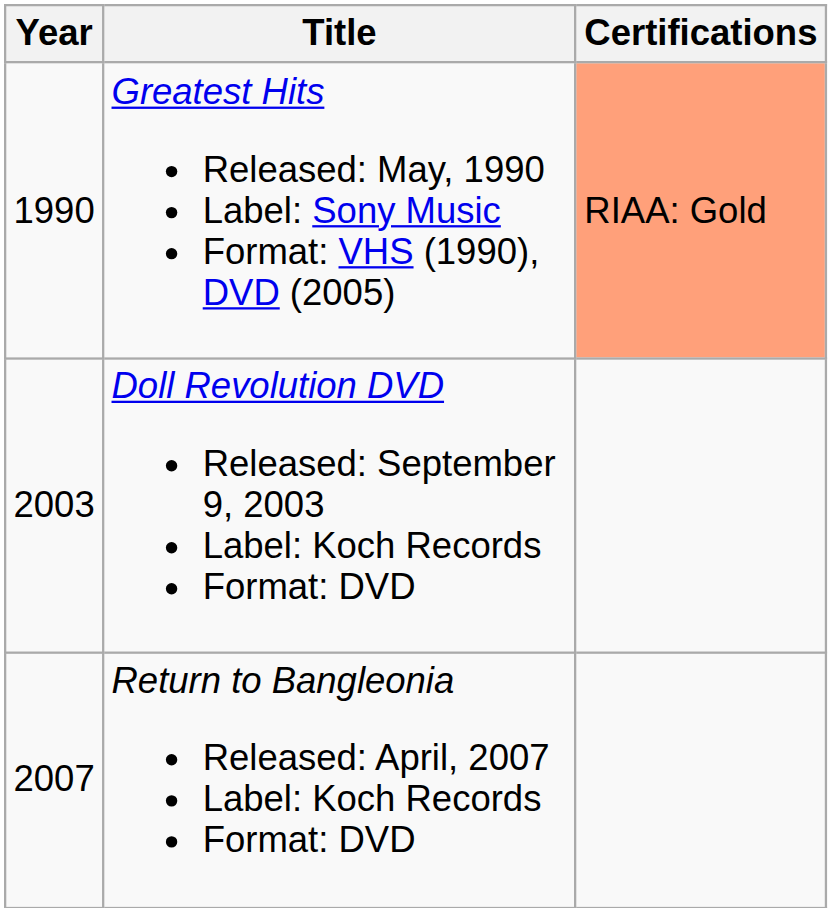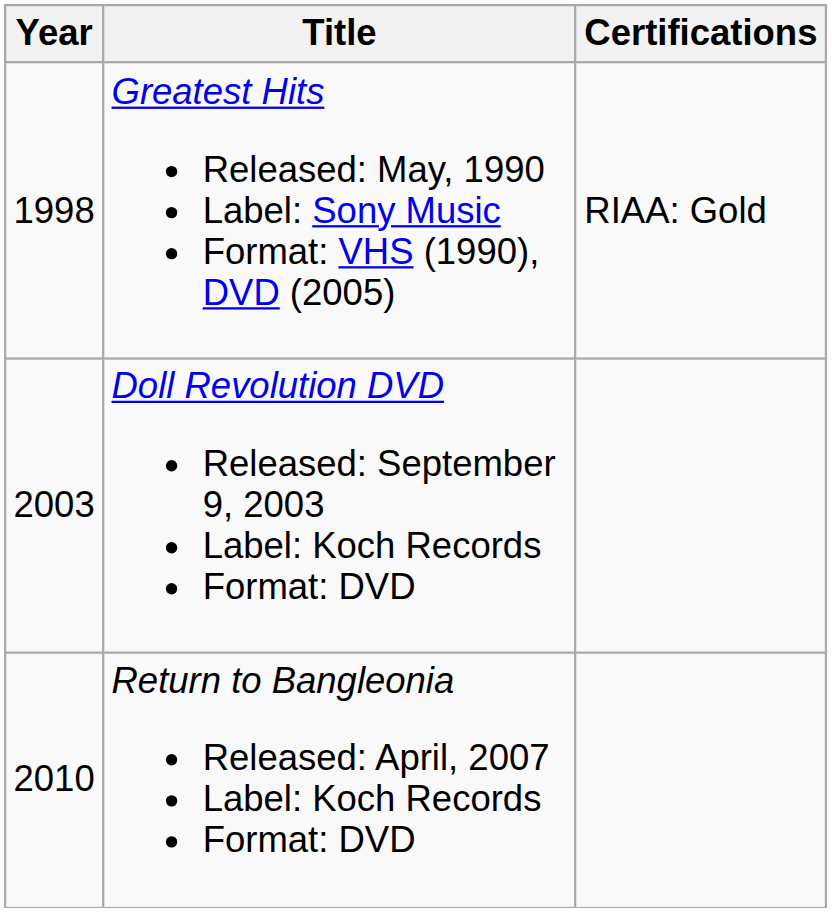(54, 209) 1990 -> (54, 209) 1998
(676, 209) lightsalmon background -> (676, 209) no background
(54, 779) 2007 -> (54, 779) 2010
